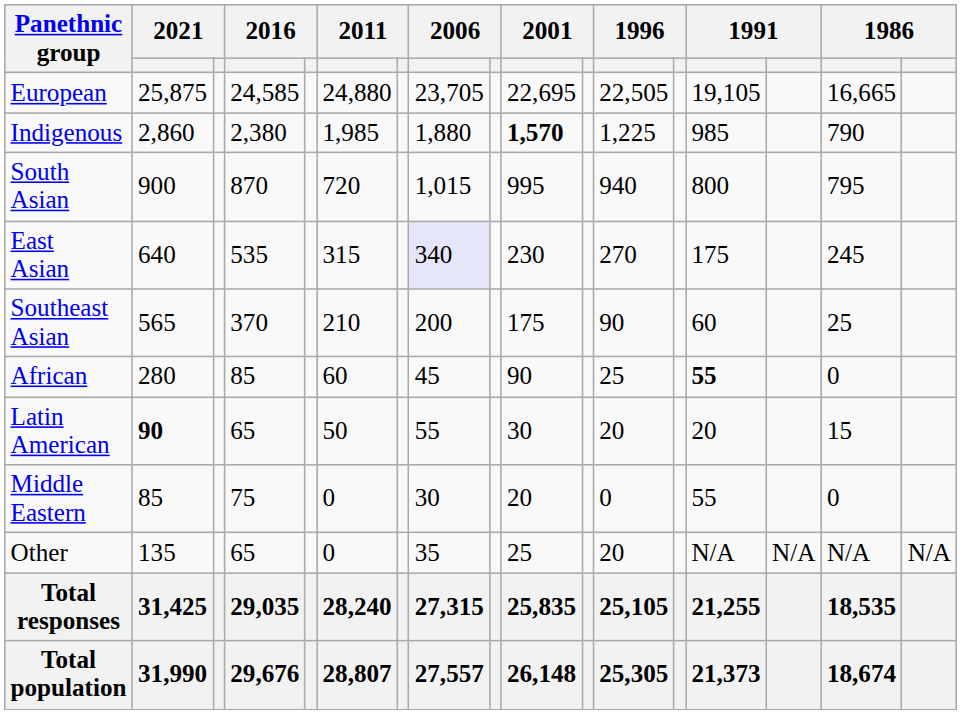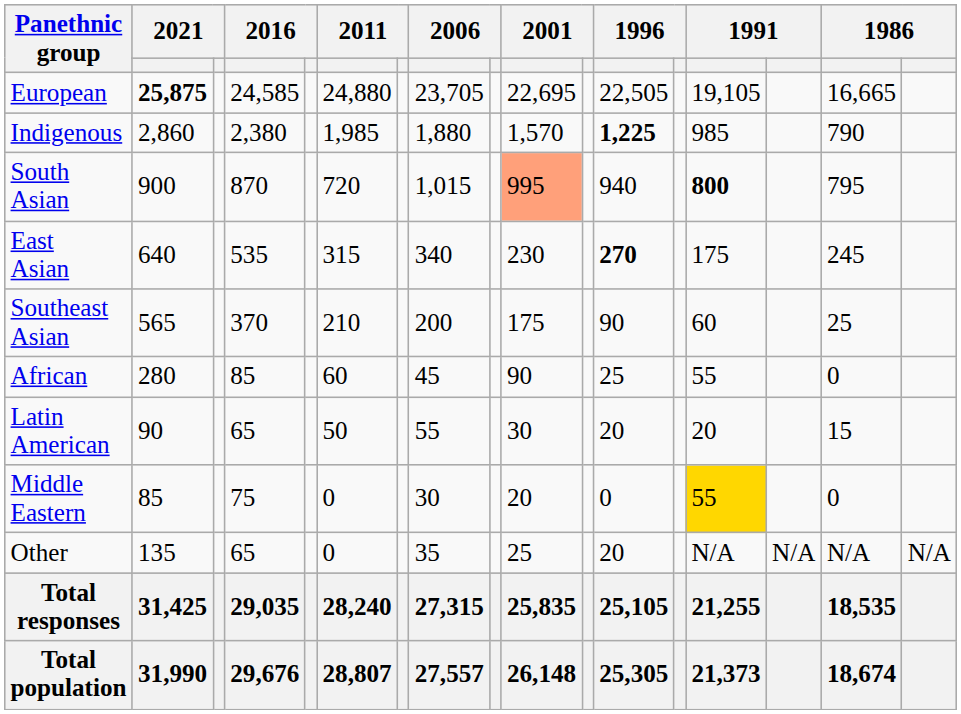(173, 92) normal -> (173, 92) bold
(535, 132) bold -> (535, 132) normal
(627, 132) normal -> (627, 132) bold
(526, 186) no background -> (526, 186) lightsalmon background
(710, 186) normal -> (710, 186) bold
(434, 254) lavender background -> (434, 254) no background
(618, 254) normal -> (618, 254) bold
(704, 376) bold -> (704, 376) normal
(151, 430) bold -> (151, 430) normal
(704, 498) no background -> (704, 498) gold background
